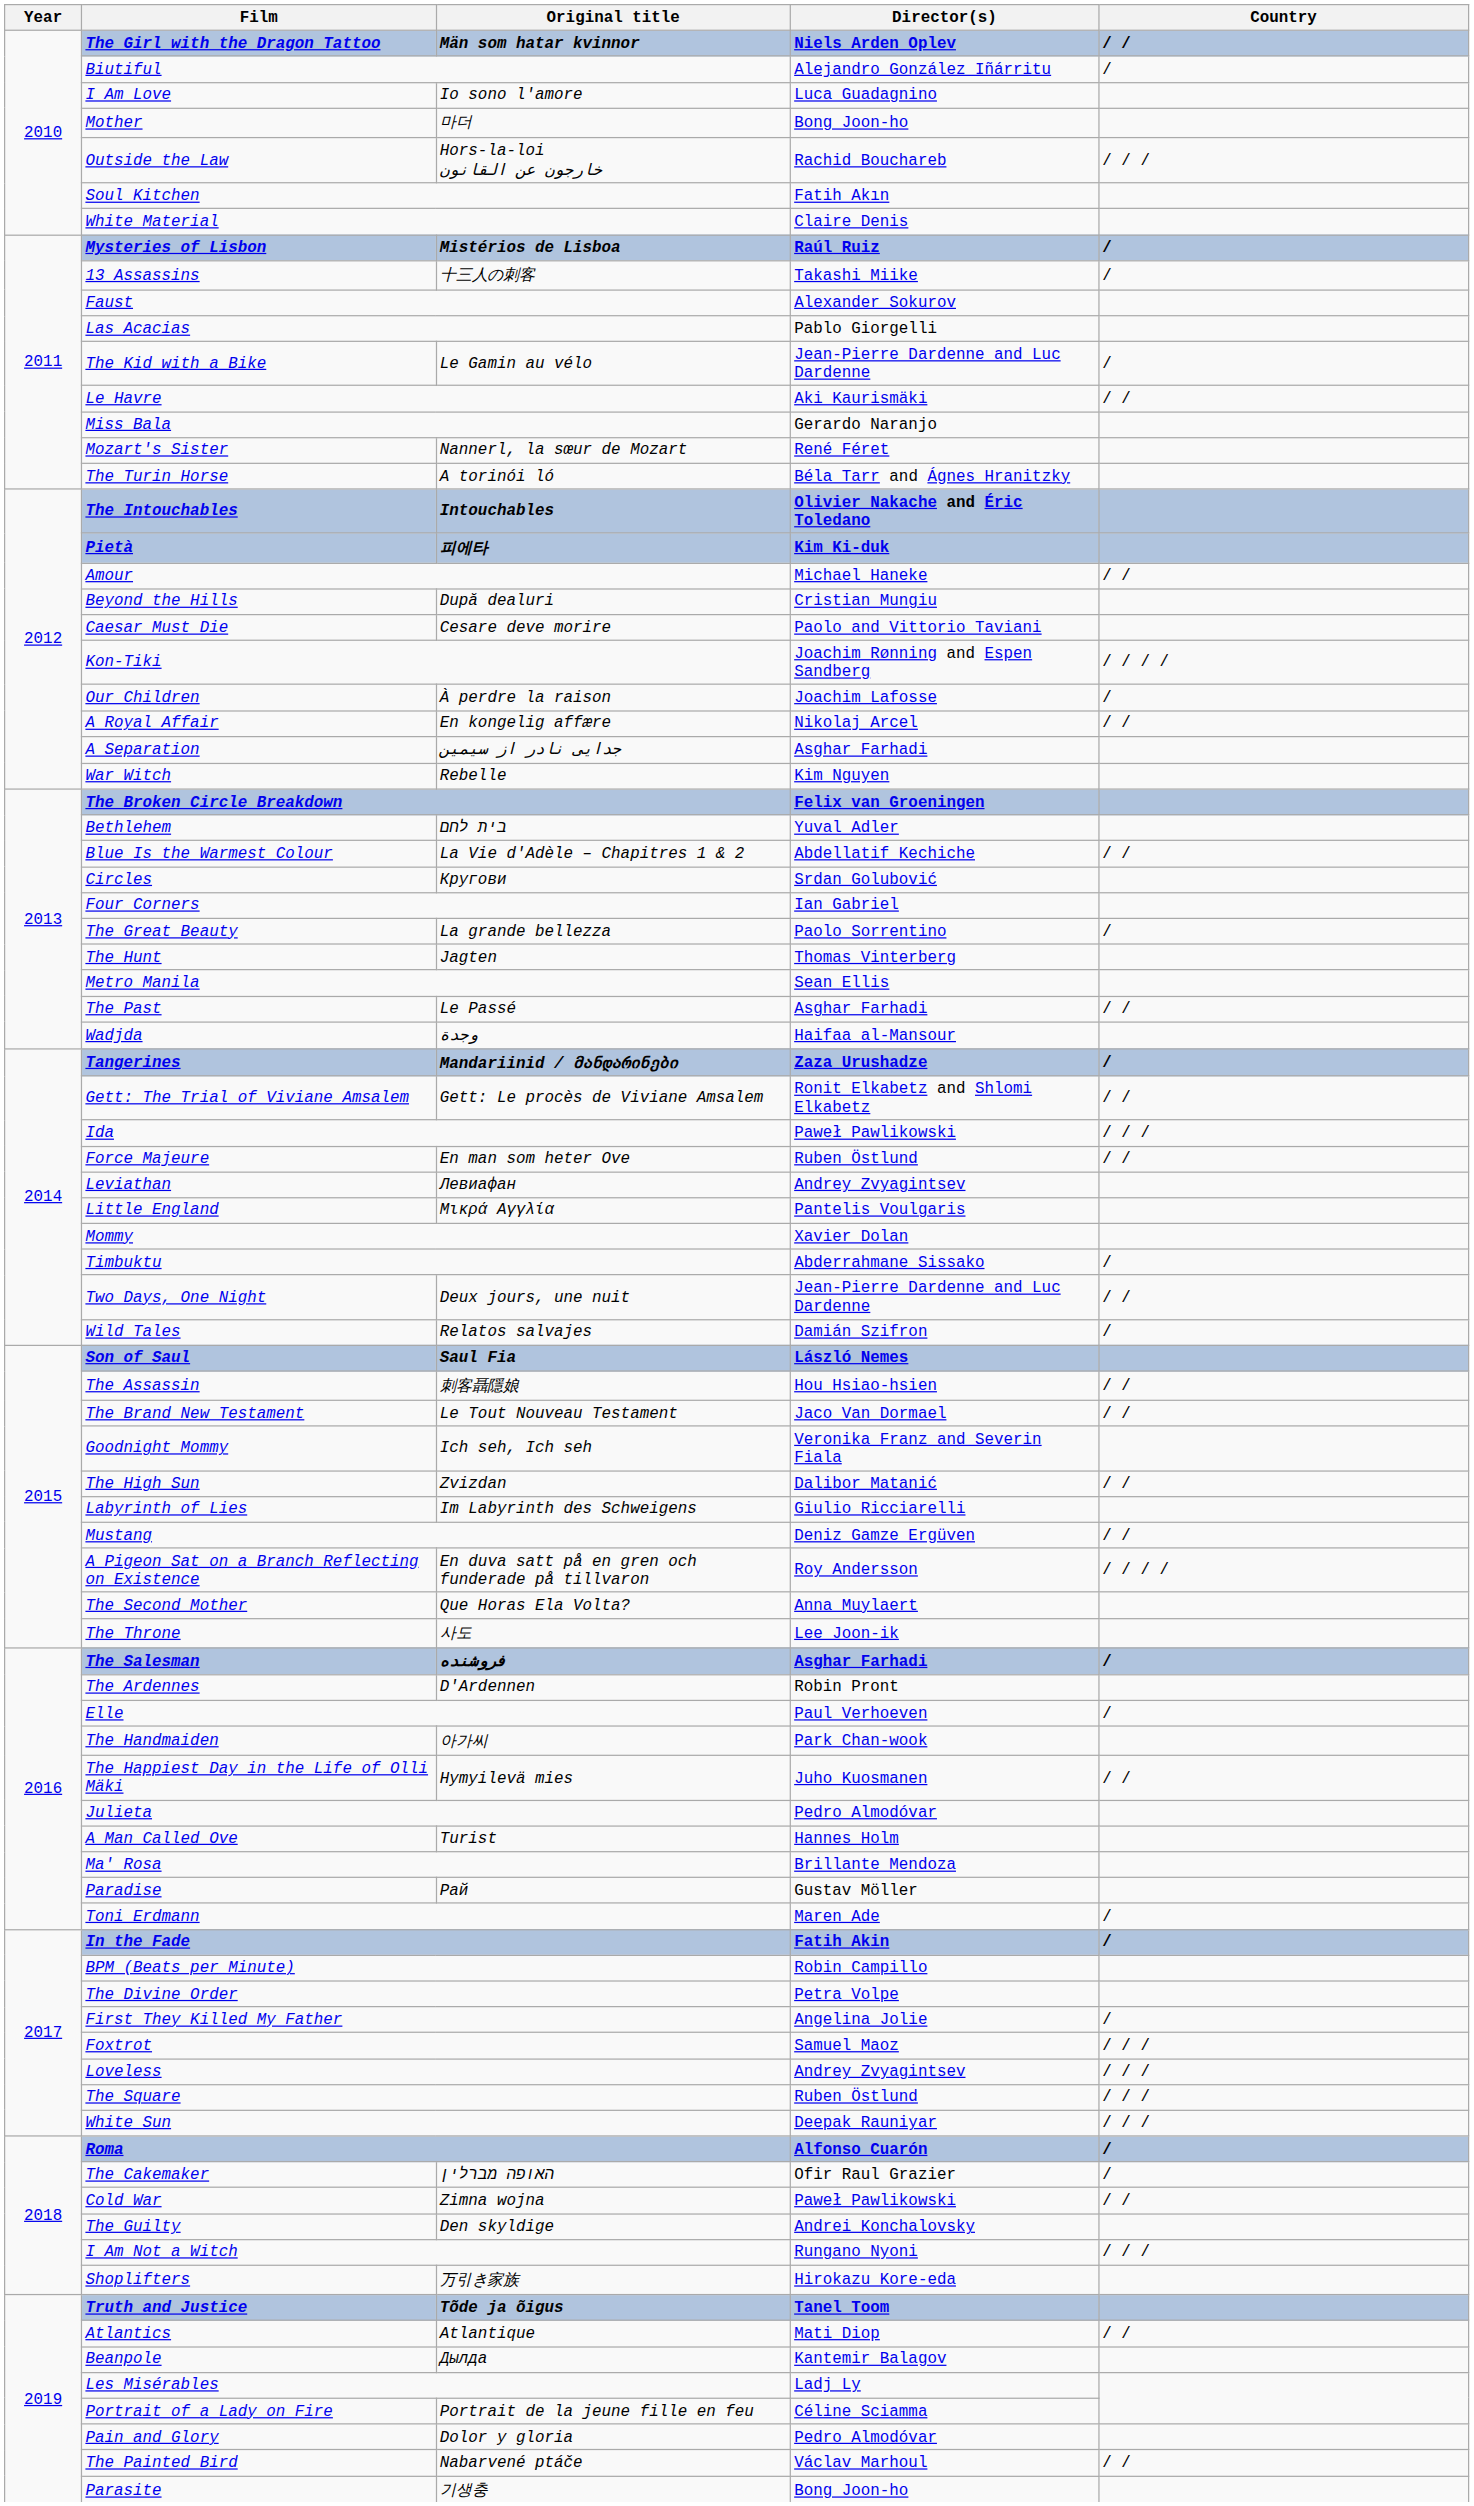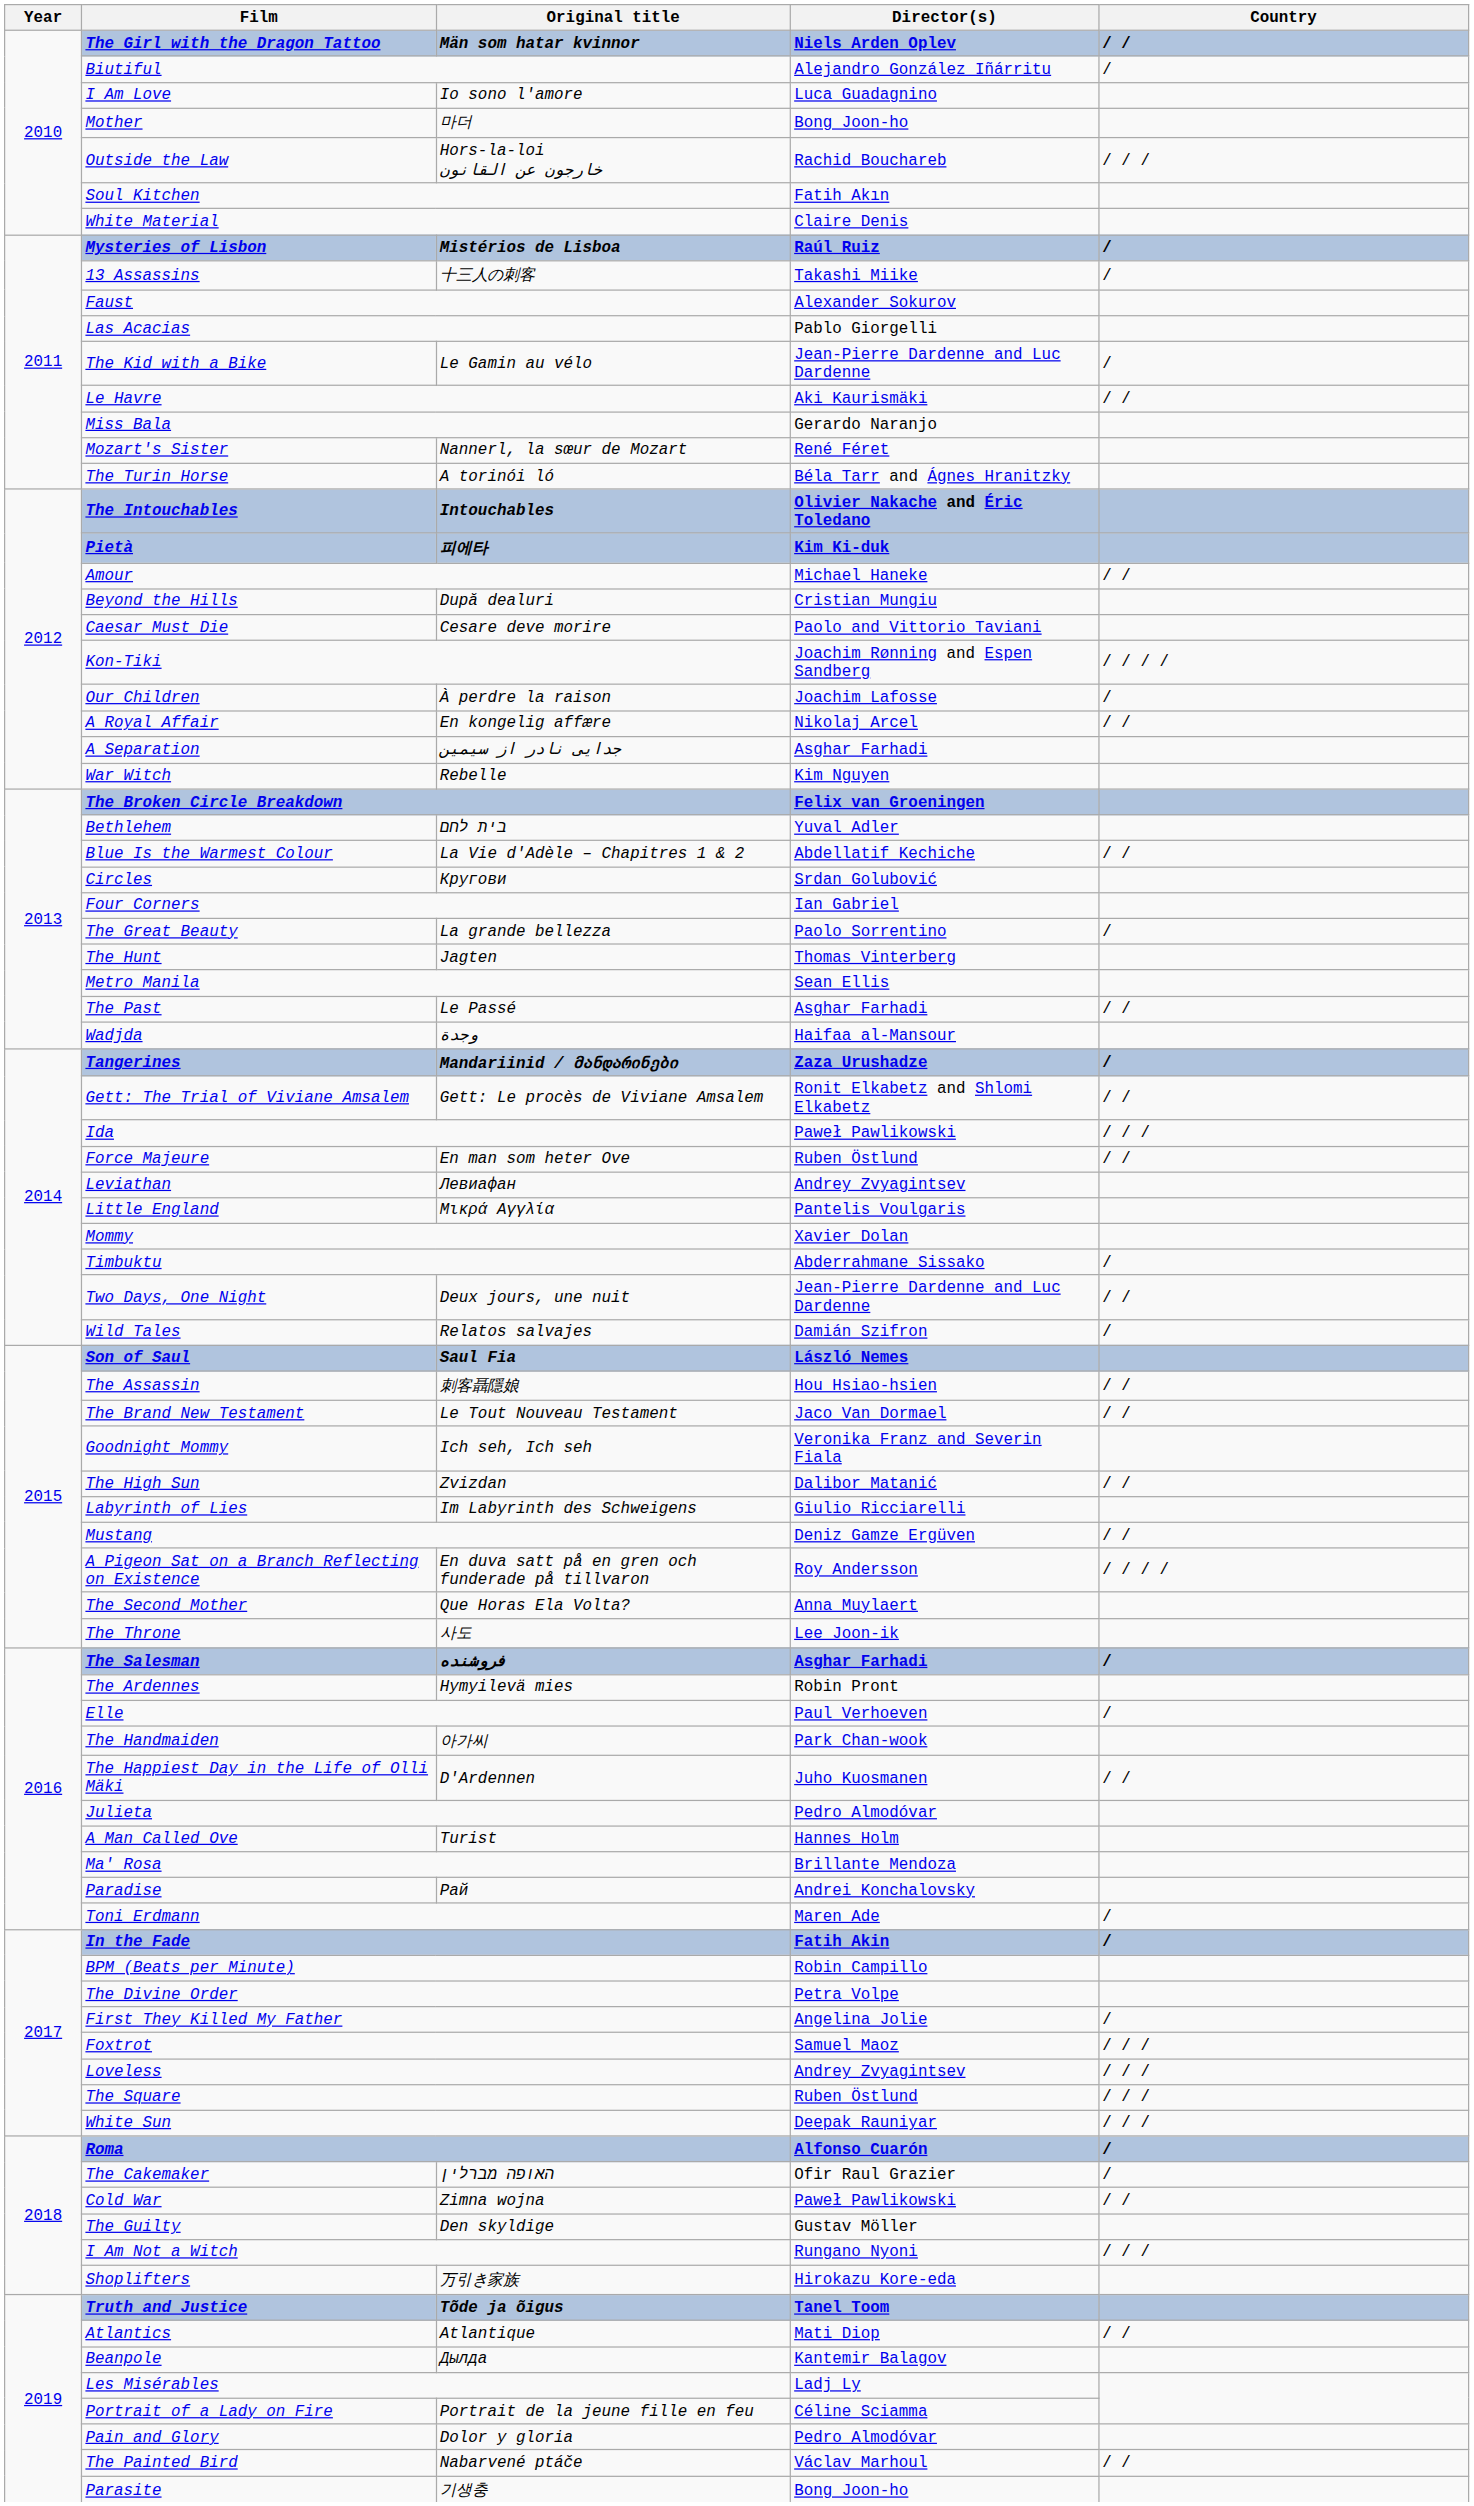(487, 1688) D'Ardennen -> (506, 1688) Hymyilevä mies
(506, 1778) Hymyilevä mies -> (487, 1778) D'Ardennen
(856, 1890) Gustav Möller -> (885, 1890) Andrei Konchalovsky
(885, 2226) Andrei Konchalovsky -> (856, 2226) Gustav Möller
